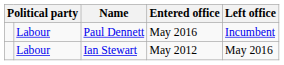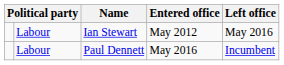rows swapped: (110, 50) <-> (114, 32)
